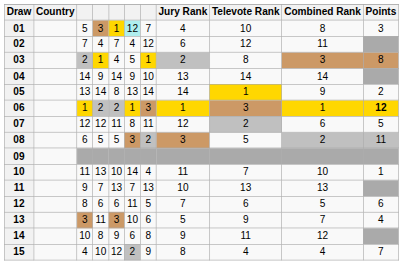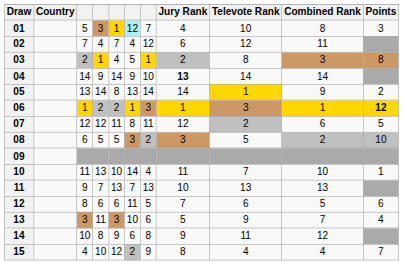(183, 76) normal -> (183, 76) bold
(381, 140) 11 -> (381, 140) 10
